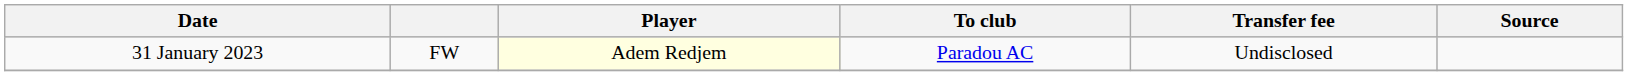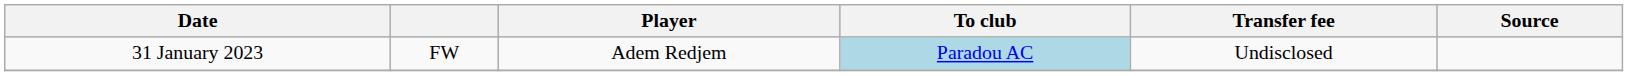(669, 53) lightyellow background -> (669, 53) no background
(985, 53) no background -> (985, 53) lightblue background
